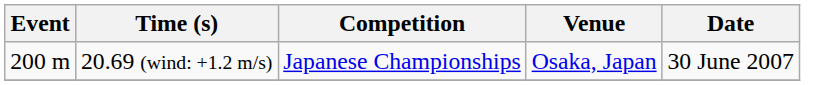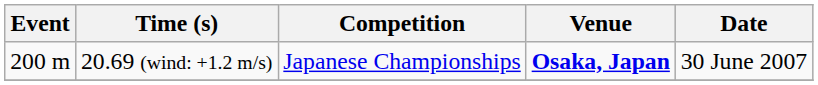(594, 60) normal -> (601, 60) bold
